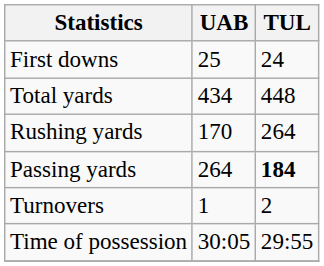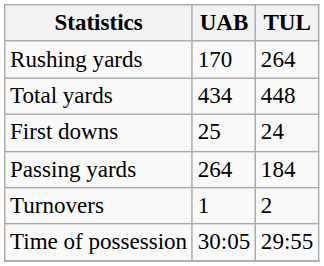rows swapped: (64, 59) <-> (76, 132)
(278, 168) bold -> (278, 168) normal
